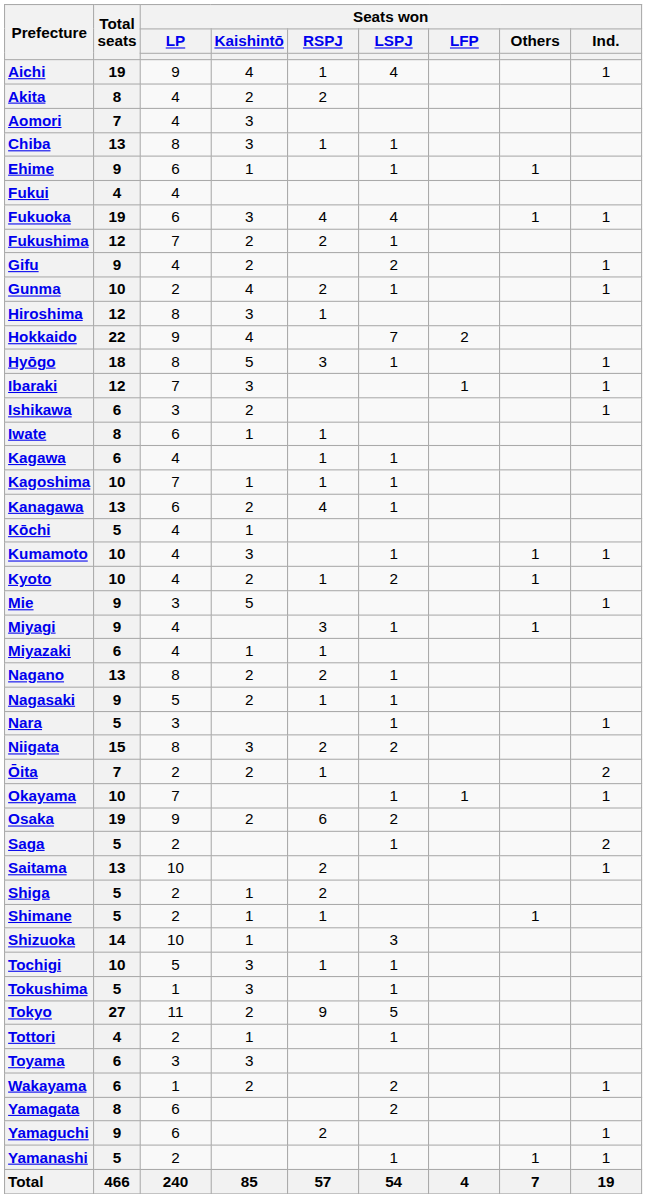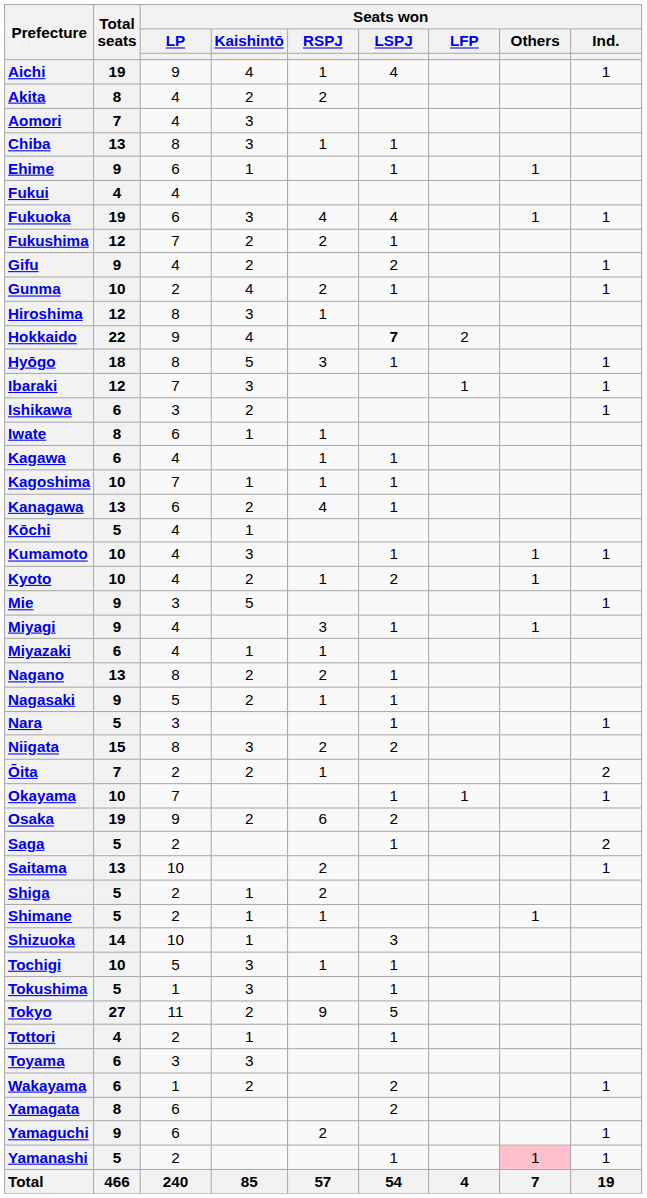(394, 338) normal -> (394, 338) bold
(535, 1158) no background -> (535, 1158) pink background
